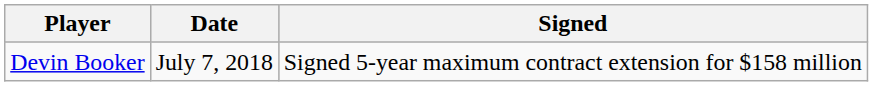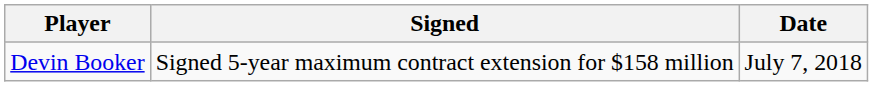columns swapped: (573, 23) <-> (214, 23)
